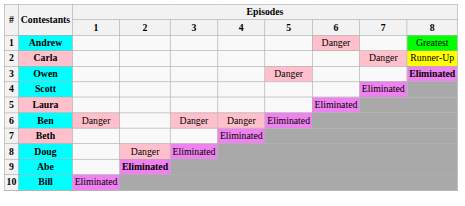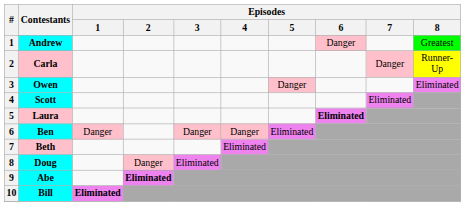(432, 74) bold -> (437, 85) normal
(336, 105) normal -> (341, 116) bold
(96, 182) normal -> (98, 193) bold
